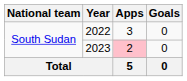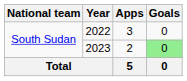(130, 48) pink background -> (130, 48) no background
(164, 48) no background -> (164, 48) lightgreen background
